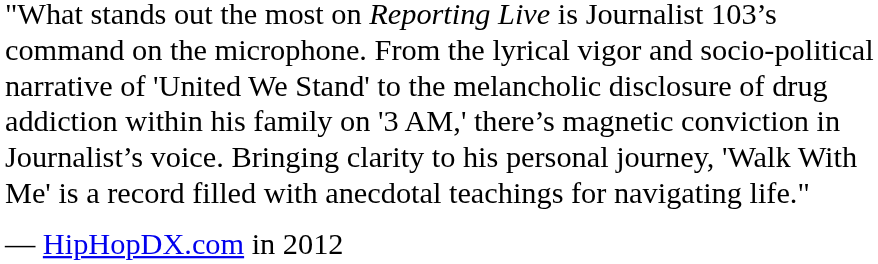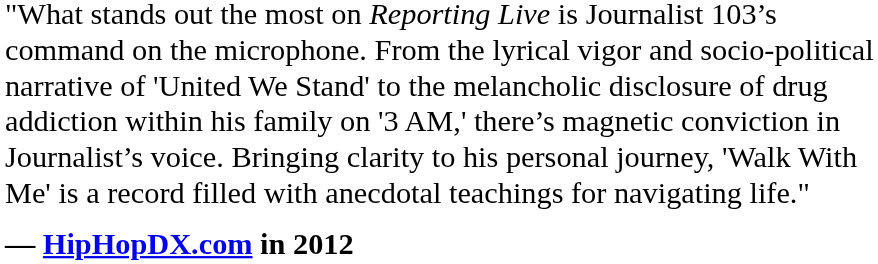(174, 244) normal -> (179, 244) bold
